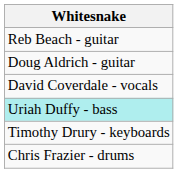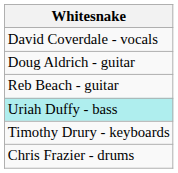(63, 39) Reb Beach - guitar -> (83, 39) David Coverdale - vocals
(83, 86) David Coverdale - vocals -> (63, 86) Reb Beach - guitar
